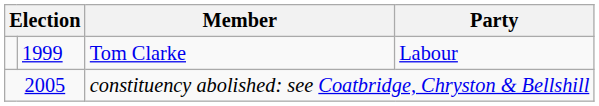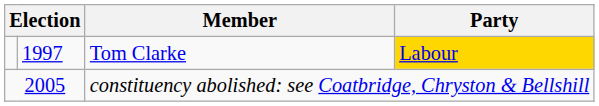(42, 52) 1999 -> (42, 52) 1997
(429, 52) no background -> (429, 52) gold background
